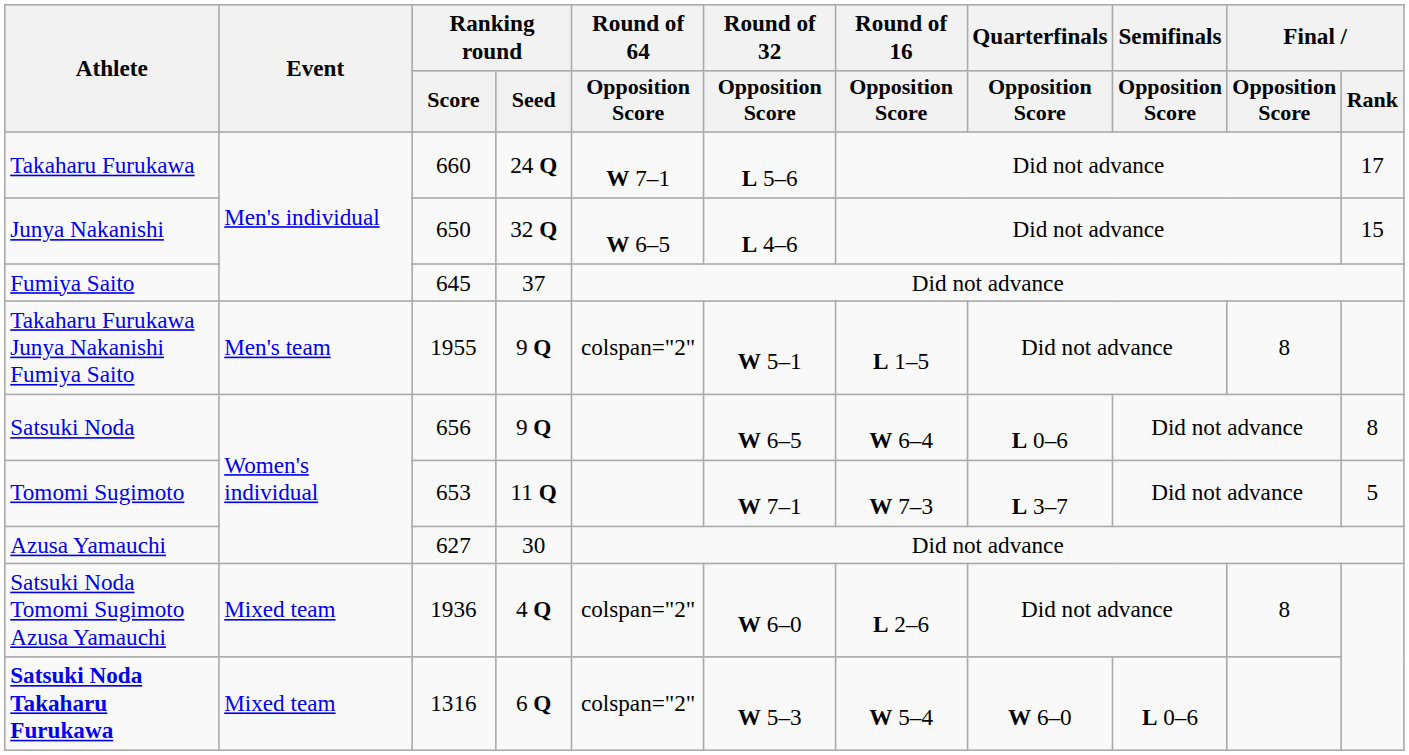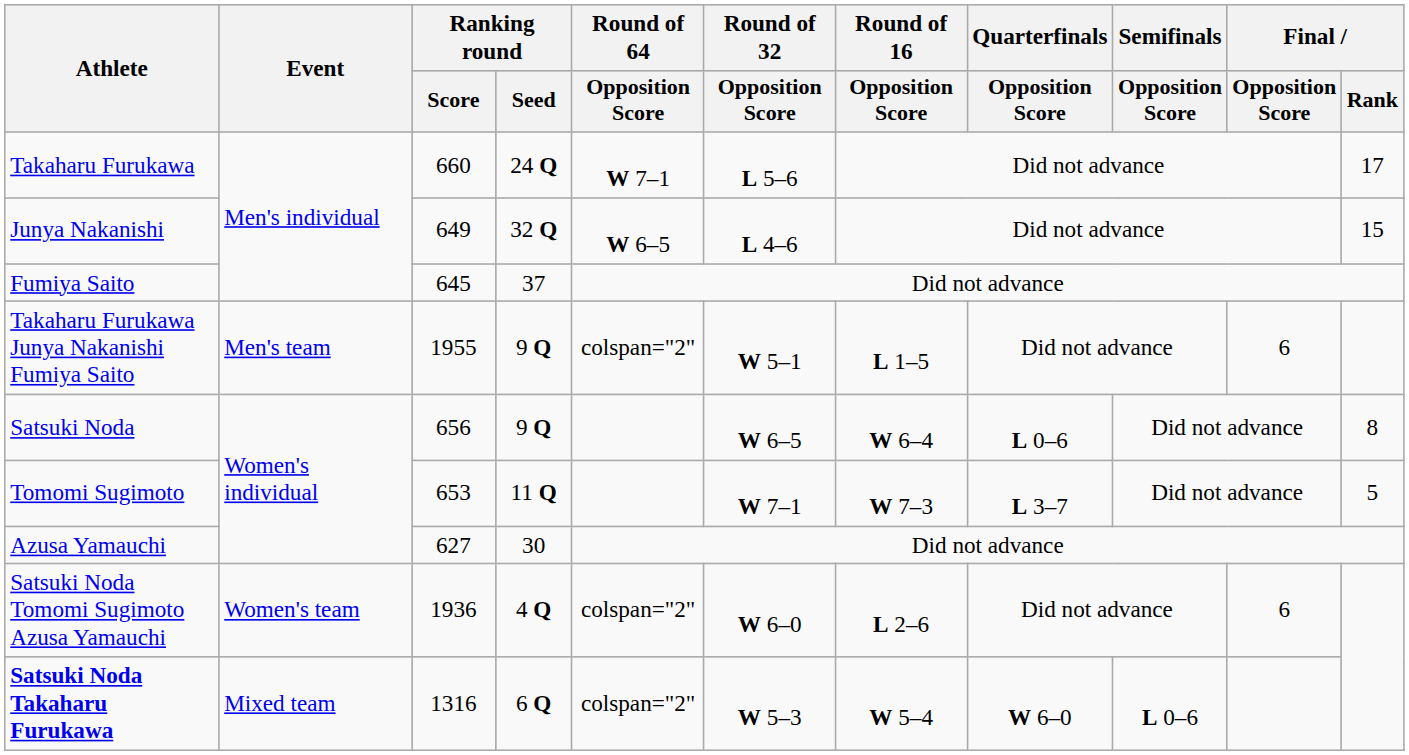(453, 230) 650 -> (453, 230) 649
(1284, 348) 8 -> (1284, 348) 6
(280, 610) Mixed team -> (292, 610) Women's team
(1284, 610) 8 -> (1284, 610) 6
